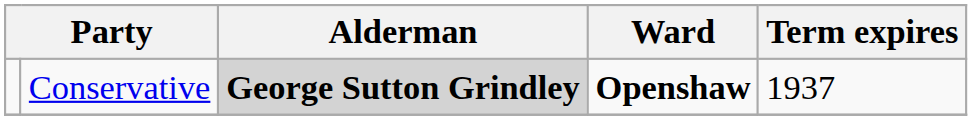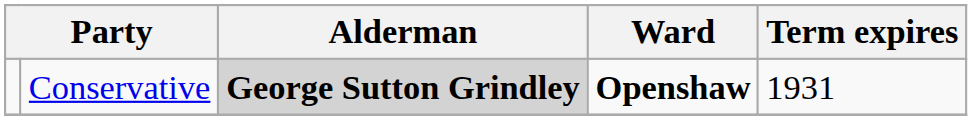(801, 86) 1937 -> (801, 86) 1931
